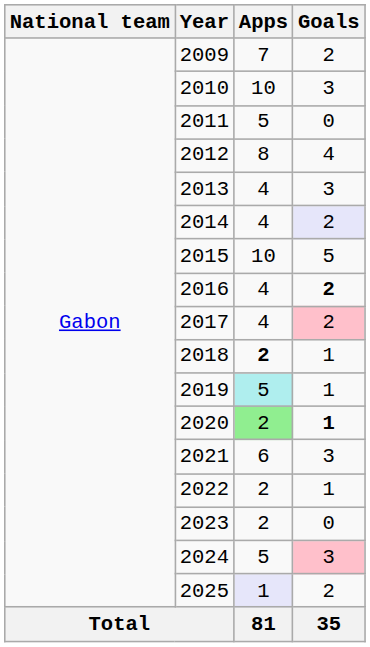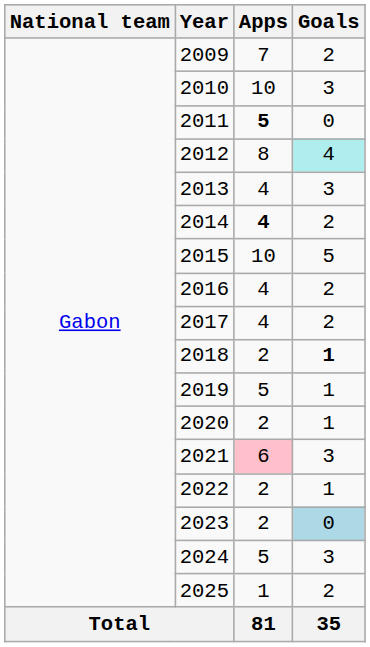(263, 122) normal -> (263, 122) bold
(329, 155) no background -> (329, 155) paleturquoise background
(263, 222) normal -> (263, 222) bold
(329, 222) lavender background -> (329, 222) no background
(329, 289) bold -> (329, 289) normal
(329, 323) pink background -> (329, 323) no background
(263, 356) bold -> (263, 356) normal
(329, 356) normal -> (329, 356) bold
(263, 390) paleturquoise background -> (263, 390) no background
(263, 423) lightgreen background -> (263, 423) no background
(329, 423) bold -> (329, 423) normal
(263, 457) no background -> (263, 457) pink background
(329, 524) no background -> (329, 524) lightblue background
(329, 557) pink background -> (329, 557) no background
(263, 591) lavender background -> (263, 591) no background
